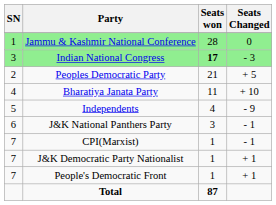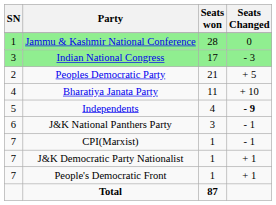(212, 58) bold -> (212, 58) normal
(249, 108) normal -> (249, 108) bold
